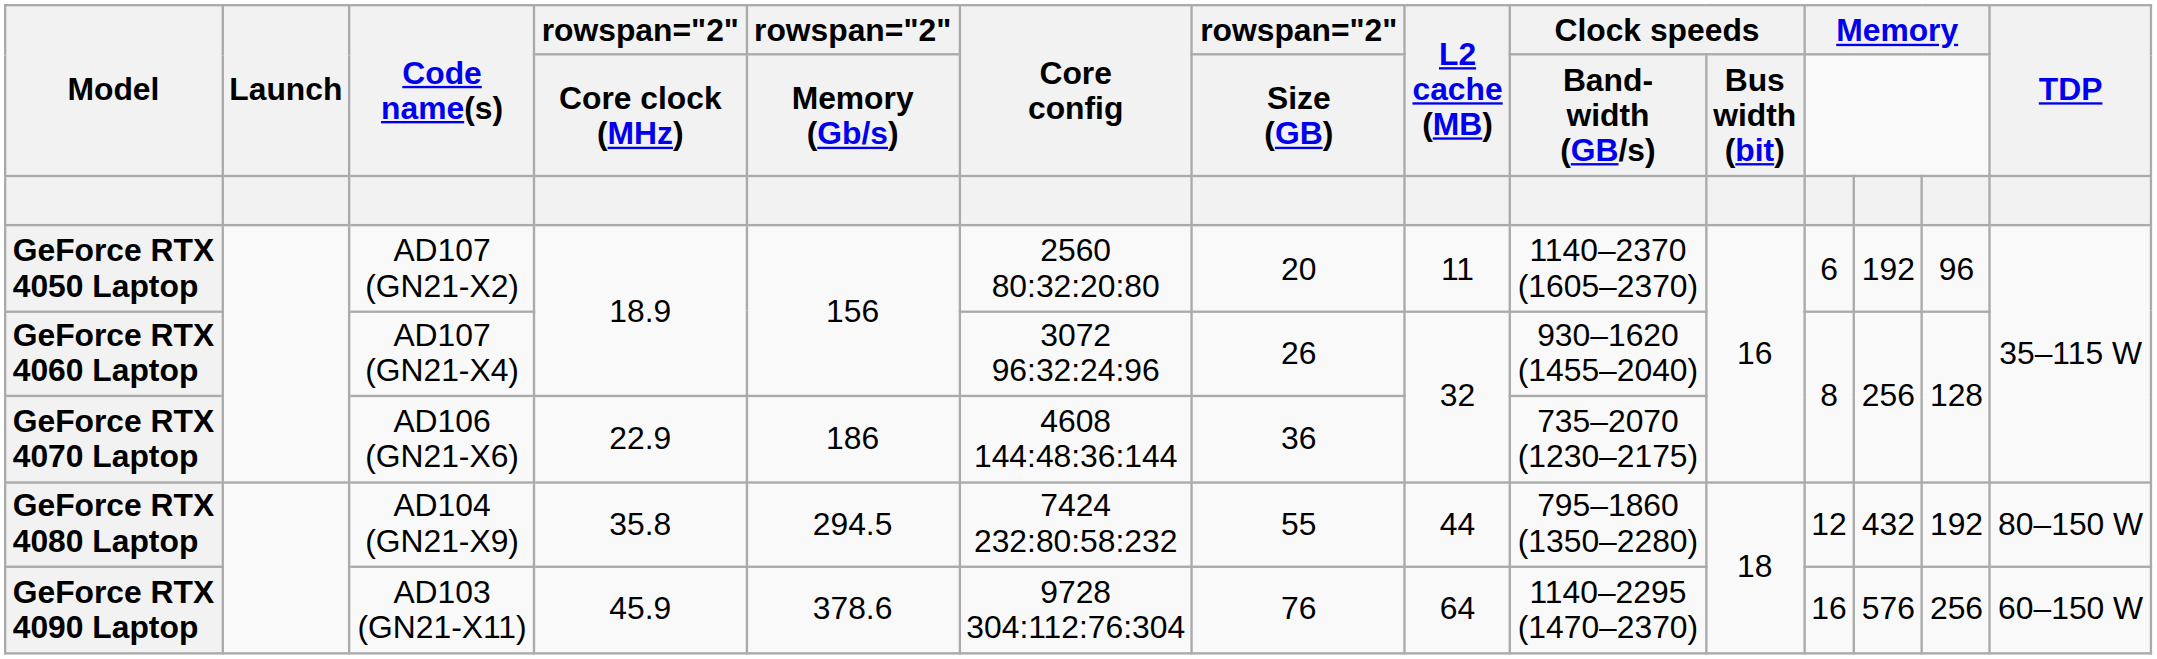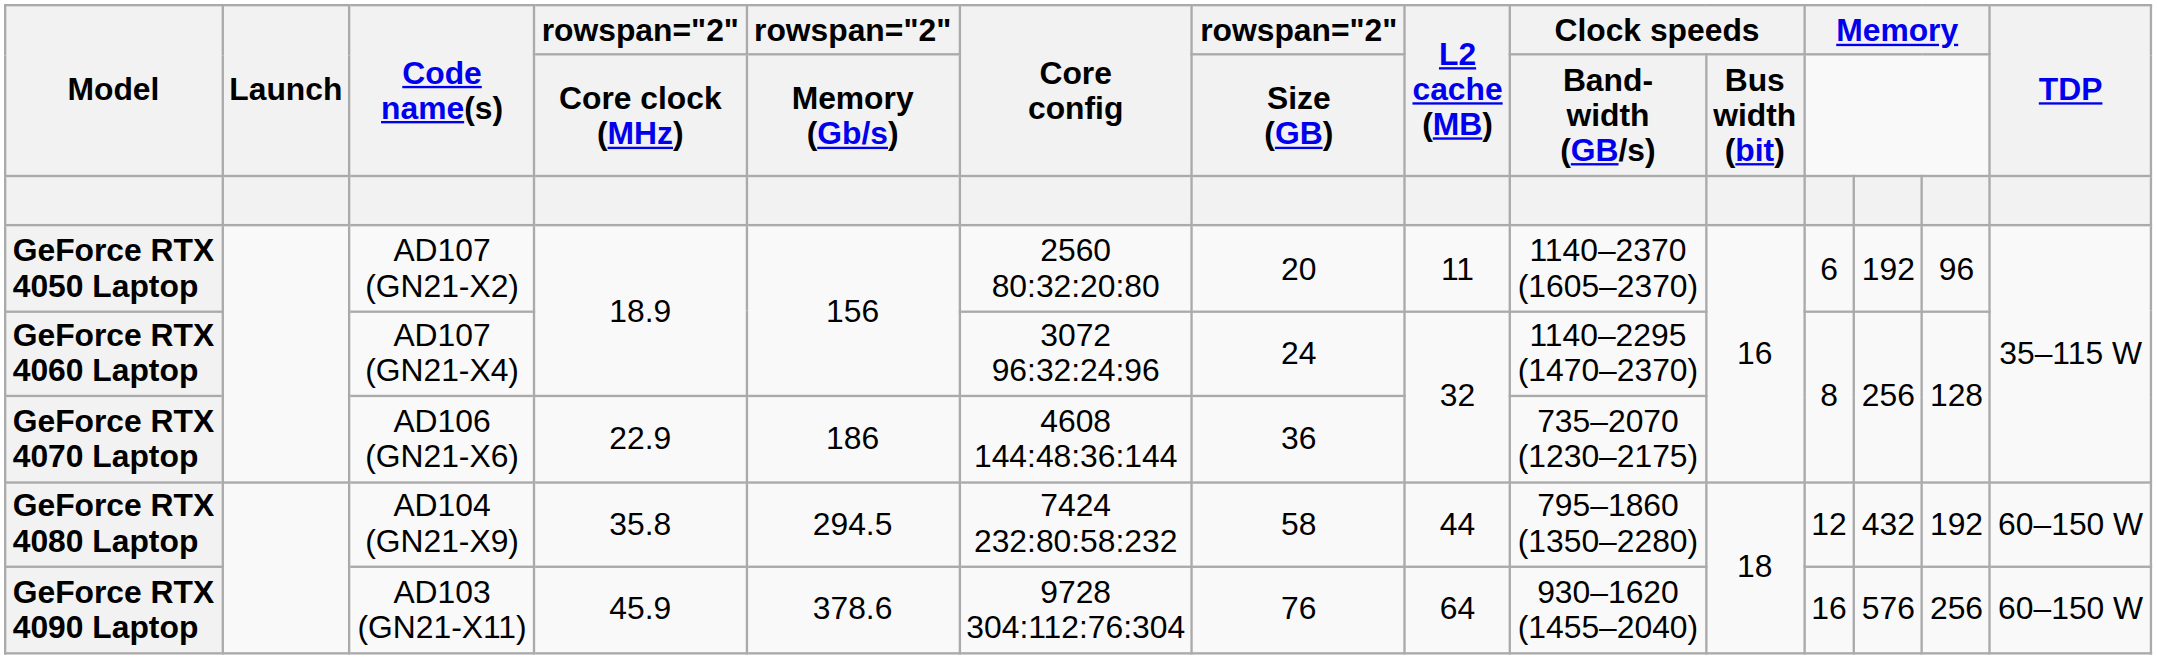(1299, 353) 26 -> (1299, 353) 24
(1608, 353) 930–1620 (1455–2040) -> (1608, 353) 1140–2295 (1470–2370)
(1299, 524) 55 -> (1299, 524) 58
(2071, 524) 80–150 W -> (2071, 524) 60–150 W
(1608, 609) 1140–2295 (1470–2370) -> (1608, 609) 930–1620 (1455–2040)
